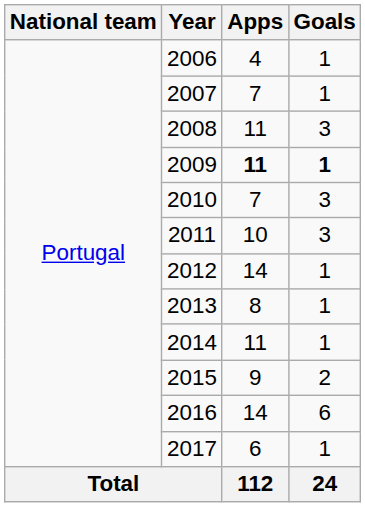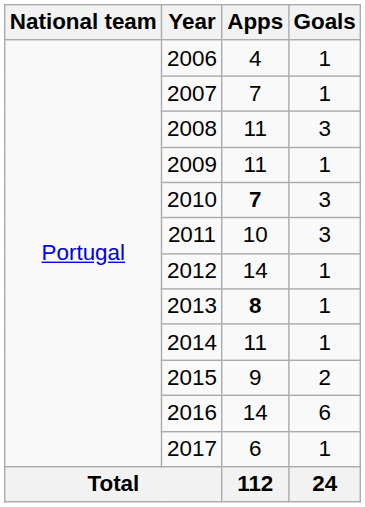(255, 164) bold -> (255, 164) normal
(325, 164) bold -> (325, 164) normal
(255, 199) normal -> (255, 199) bold
(255, 306) normal -> (255, 306) bold
